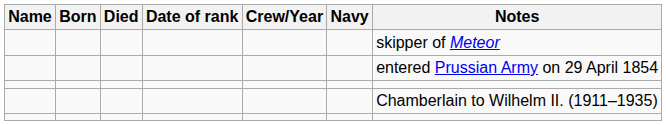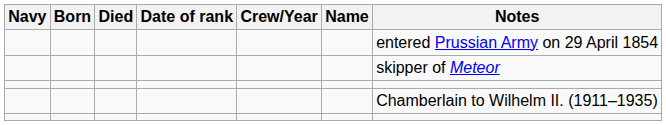columns swapped: (30, 17) <-> (350, 17)
(438, 42) skipper of Meteor -> (517, 42) entered Prussian Army on 29 April 1854
(517, 67) entered Prussian Army on 29 April 1854 -> (438, 67) skipper of Meteor
